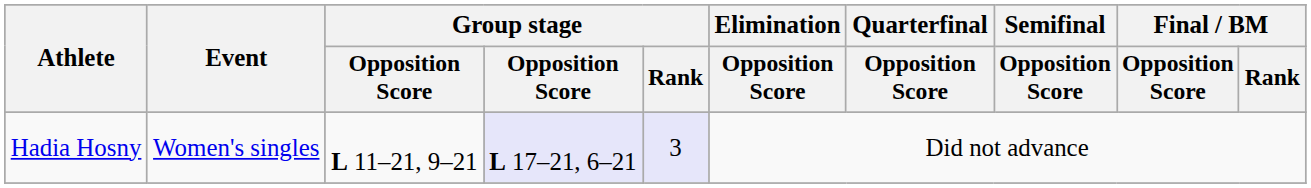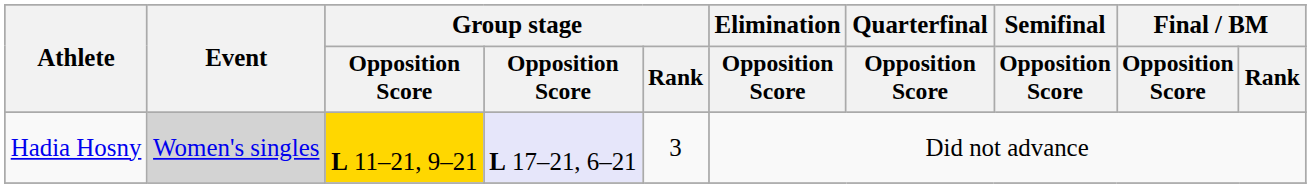(236, 147) no background -> (236, 147) lightgrey background
(404, 162) no background -> (404, 162) gold background
(676, 147) lavender background -> (676, 147) no background
